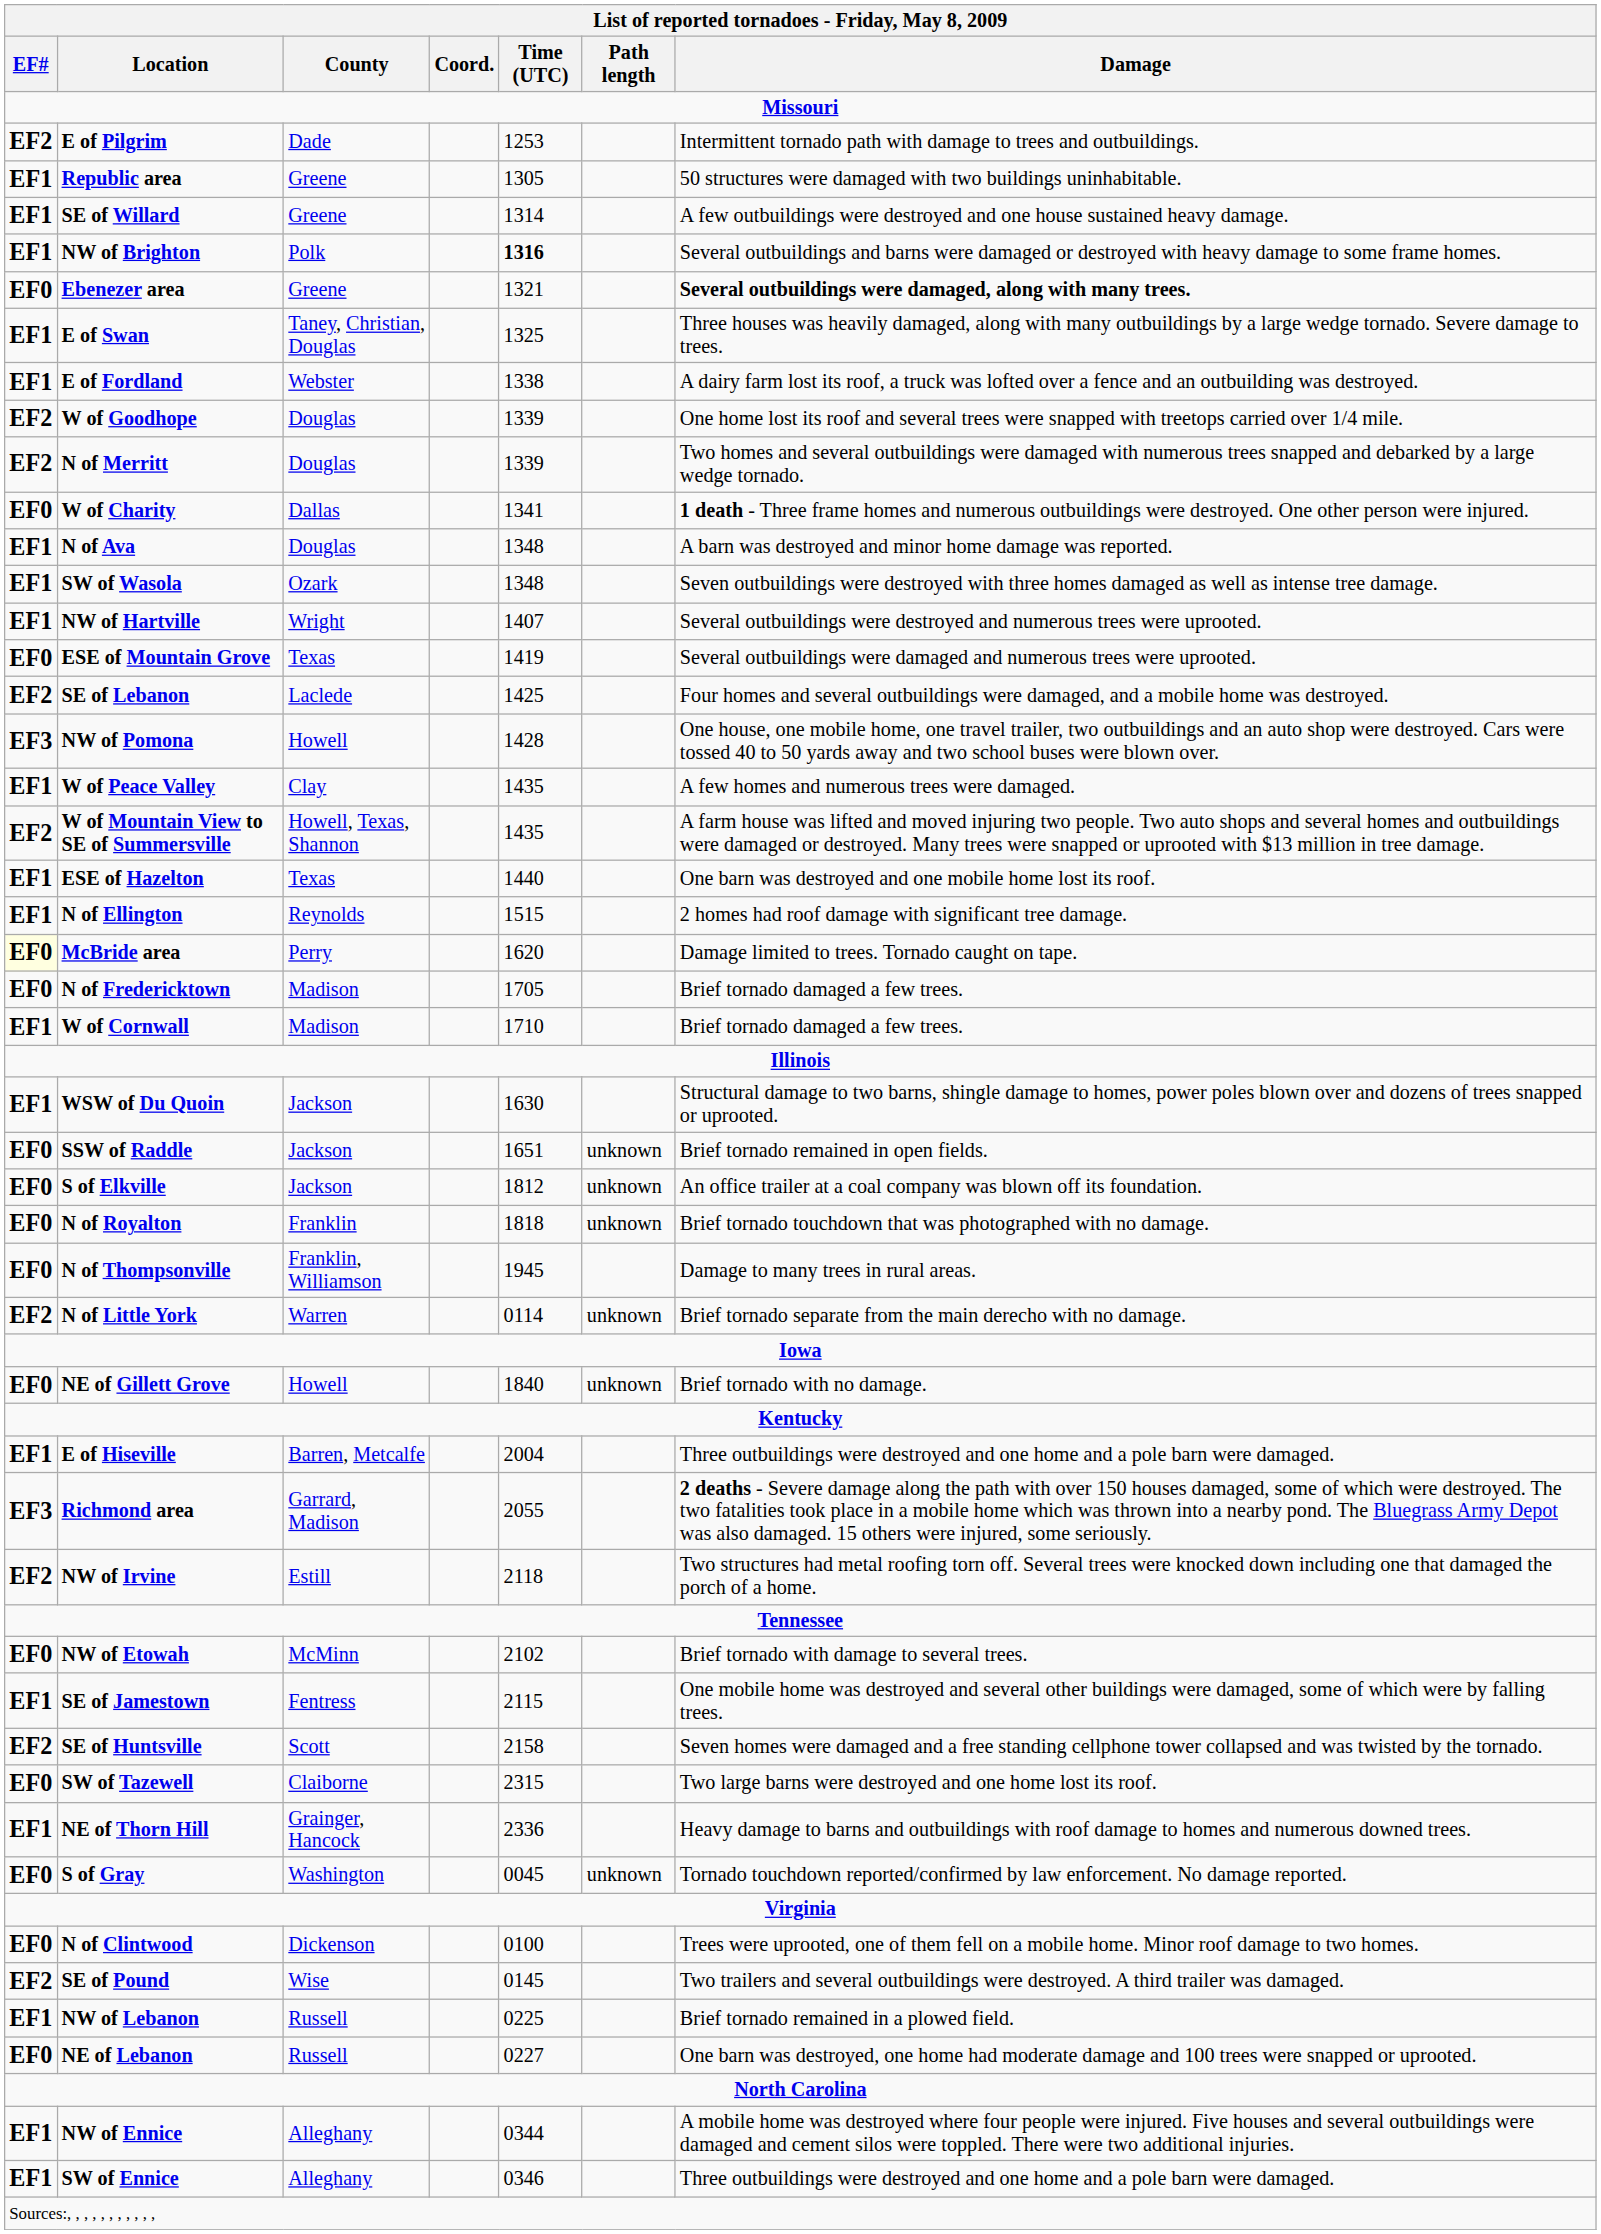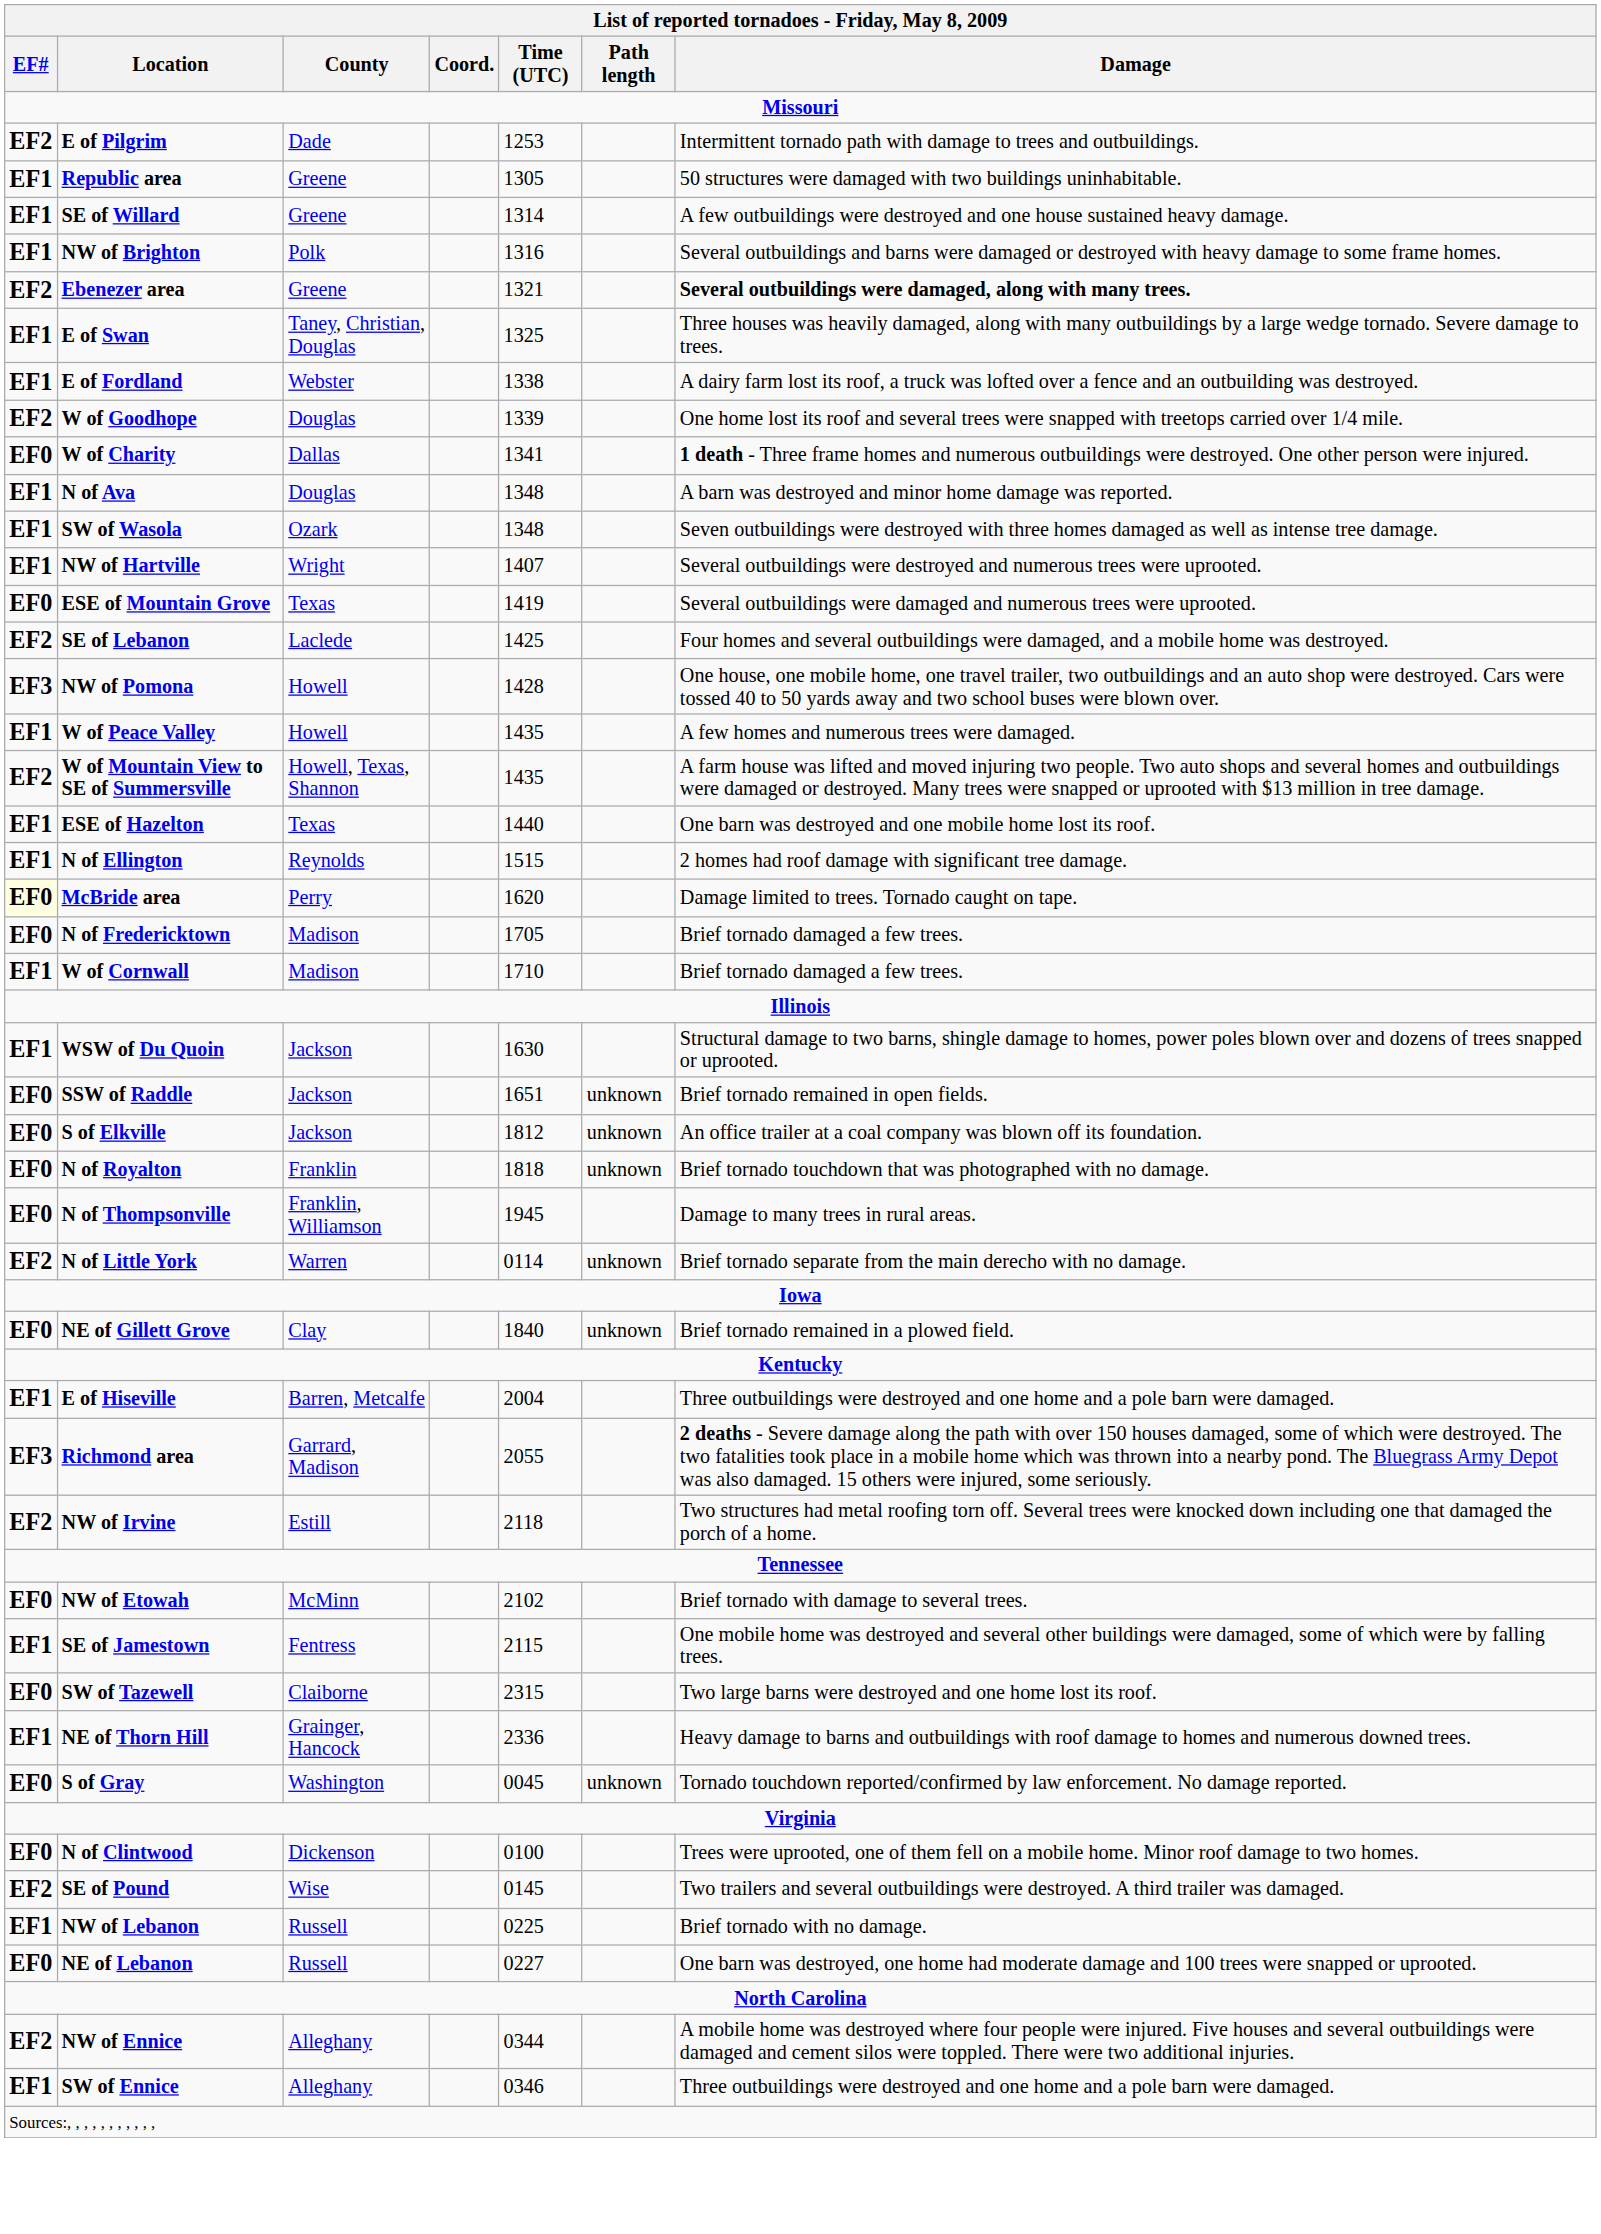(524, 252) bold -> (524, 252) normal
(31, 289) EF0 -> (31, 289) EF2
- row: (115, 464)
(307, 786) Clay -> (318, 732) Howell
(318, 1384) Howell -> (307, 1330) Clay
(803, 1384) Brief tornado with no damage. -> (847, 1330) Brief tornado remained in a plowed field.
- row: (132, 1746)
(847, 2018) Brief tornado remained in a plowed field. -> (803, 1926) Brief tornado with no damage.
(31, 2132) EF1 -> (31, 2041) EF2
